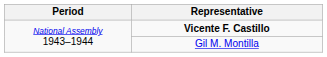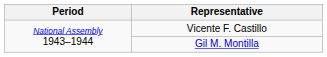(227, 28) bold -> (227, 28) normal
